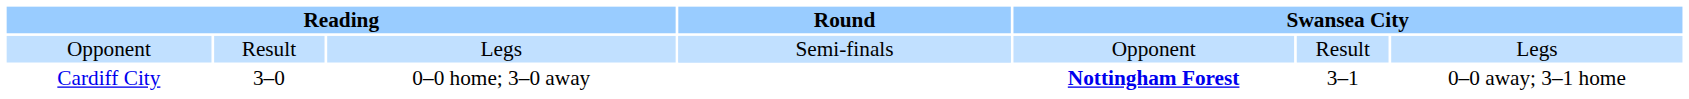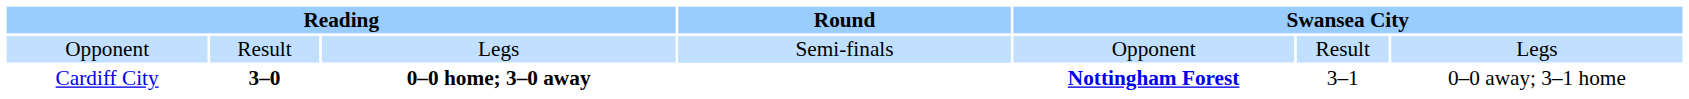(269, 78) normal -> (264, 78) bold
(501, 78) normal -> (499, 78) bold
